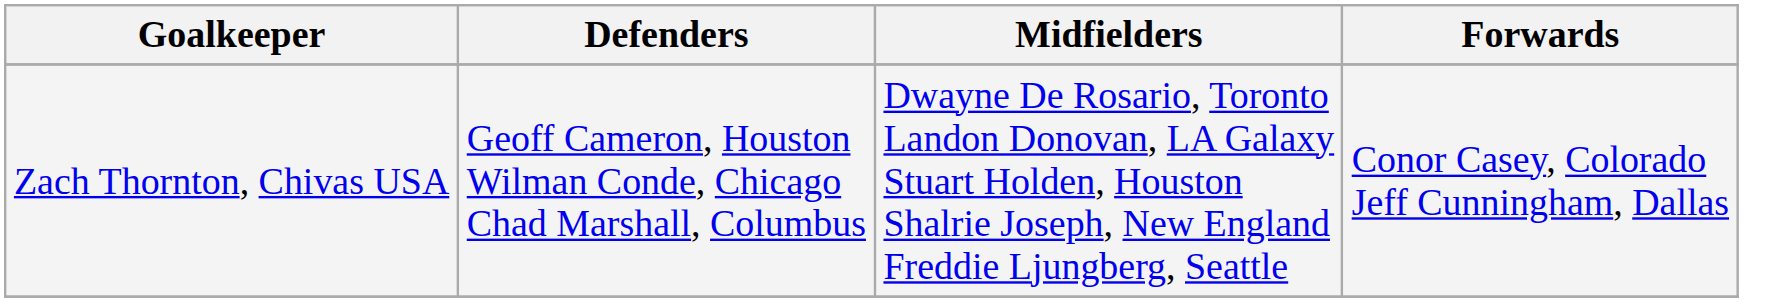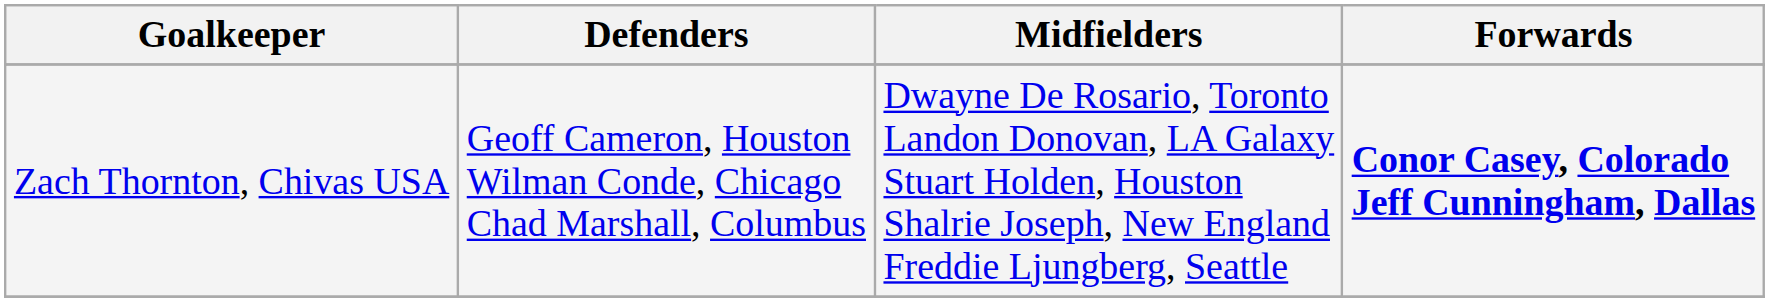(1540, 180) normal -> (1553, 180) bold
